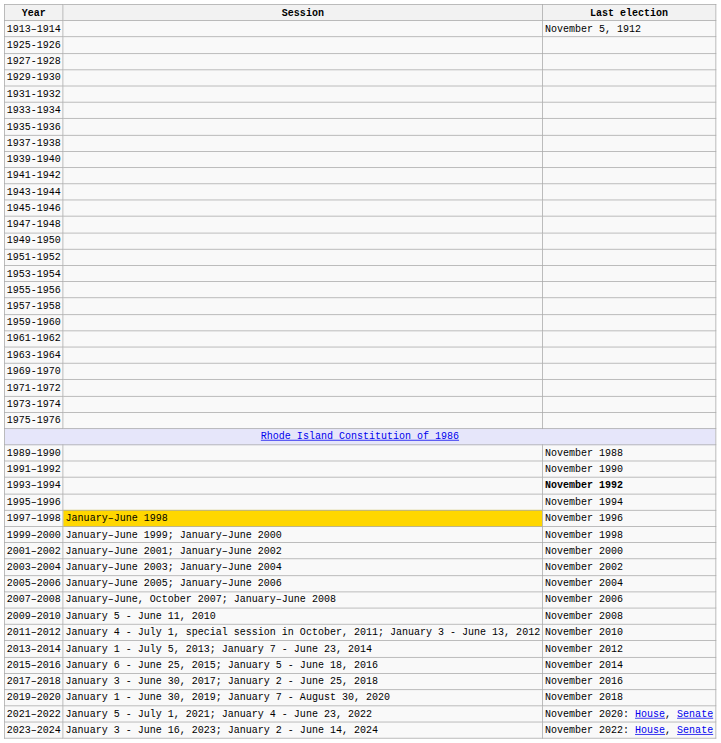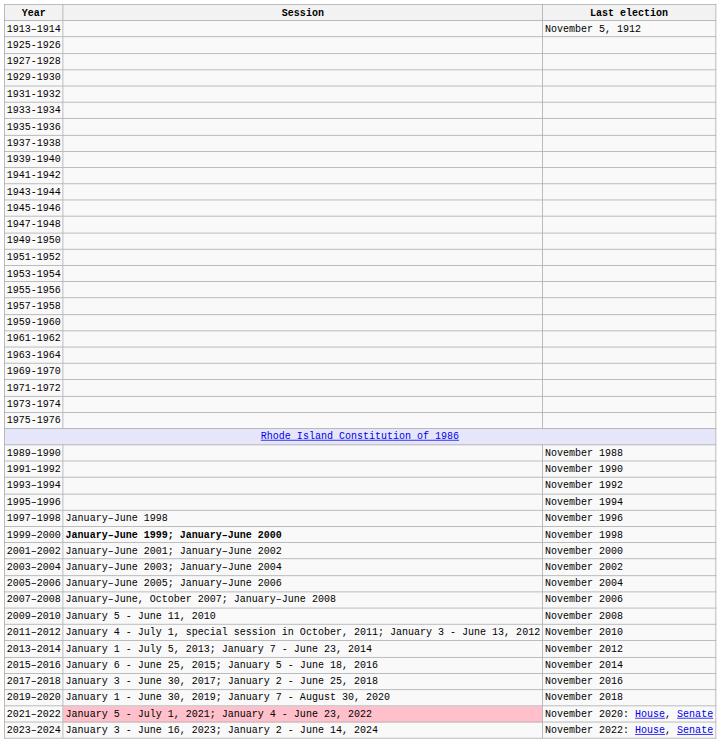(584, 486) bold -> (584, 486) normal
(117, 518) gold background -> (117, 518) no background
(174, 535) normal -> (174, 535) bold
(219, 714) no background -> (219, 714) pink background
